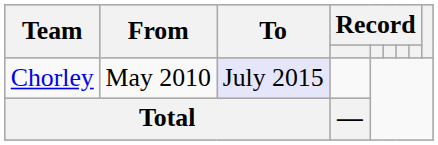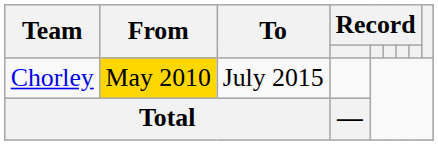(158, 77) no background -> (158, 77) gold background
(273, 77) lavender background -> (273, 77) no background
